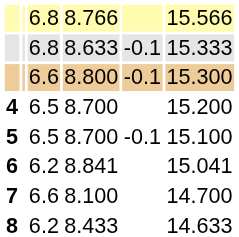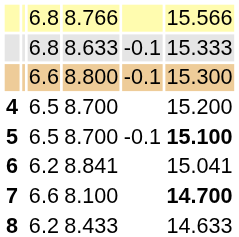(199, 136) normal -> (199, 136) bold
(199, 196) normal -> (199, 196) bold
